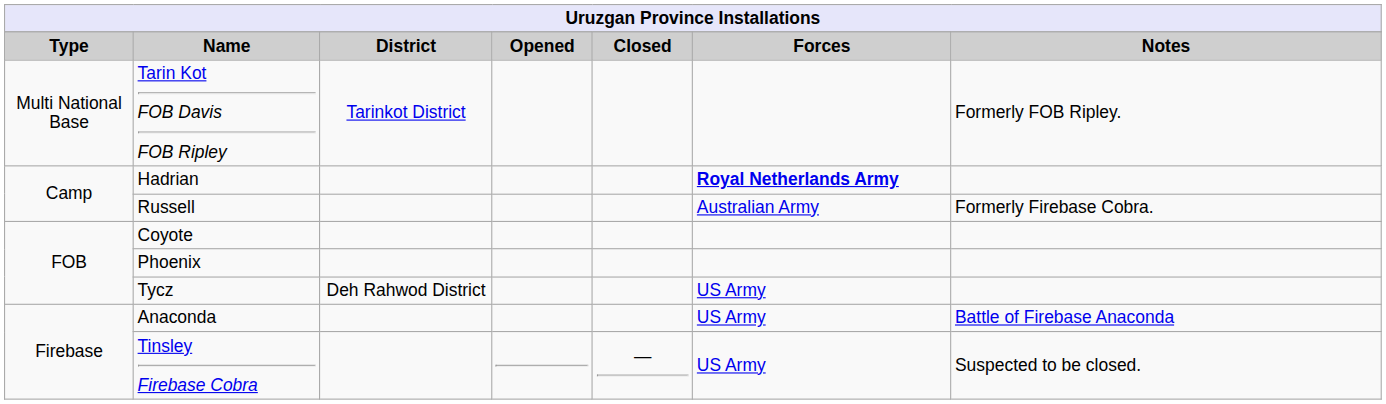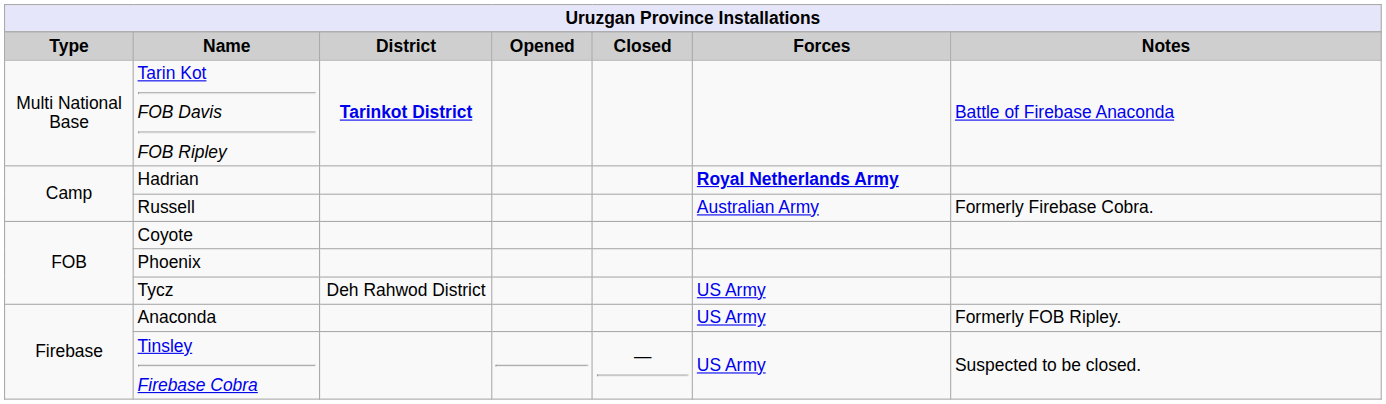(406, 112) normal -> (406, 112) bold
(1038, 112) Formerly FOB Ripley. -> (1065, 112) Battle of Firebase Anaconda
(1065, 318) Battle of Firebase Anaconda -> (1038, 318) Formerly FOB Ripley.
